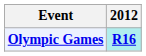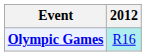(124, 39) bold -> (124, 39) normal
